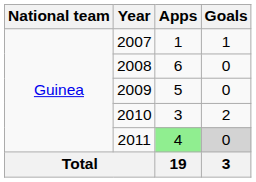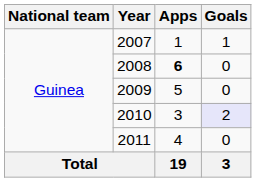(178, 66) normal -> (178, 66) bold
(226, 115) no background -> (226, 115) lavender background
(178, 139) lightgreen background -> (178, 139) no background
(226, 139) lightgrey background -> (226, 139) no background
